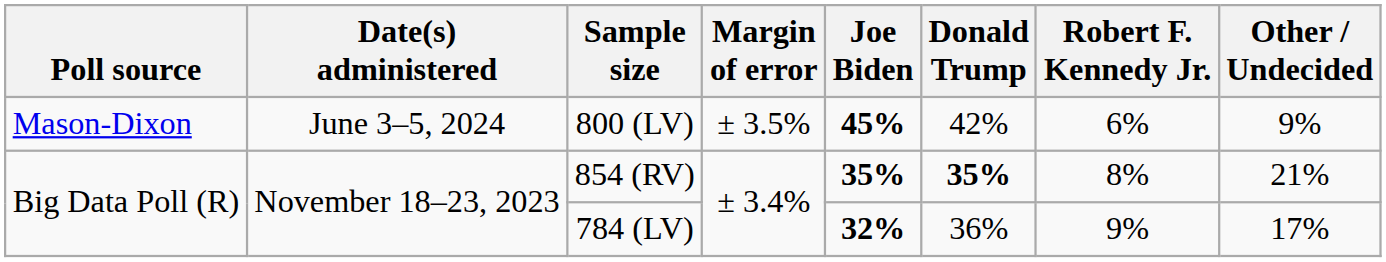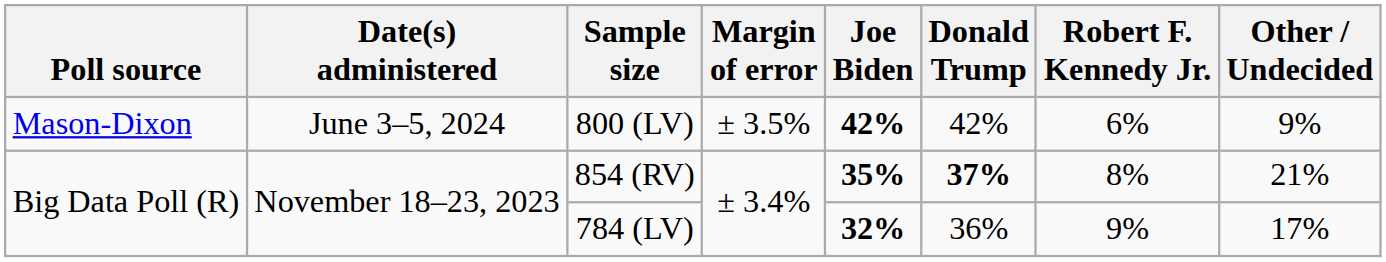(873, 122) 45% -> (873, 122) 42%
(979, 175) 35% -> (979, 175) 37%
